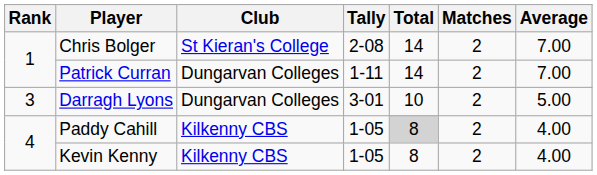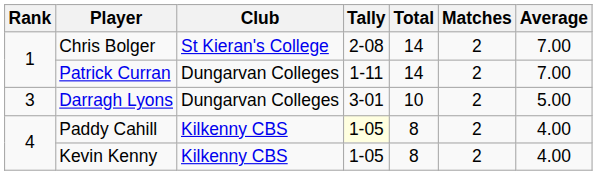(366, 128) no background -> (366, 128) lightyellow background
(414, 128) lightgrey background -> (414, 128) no background
